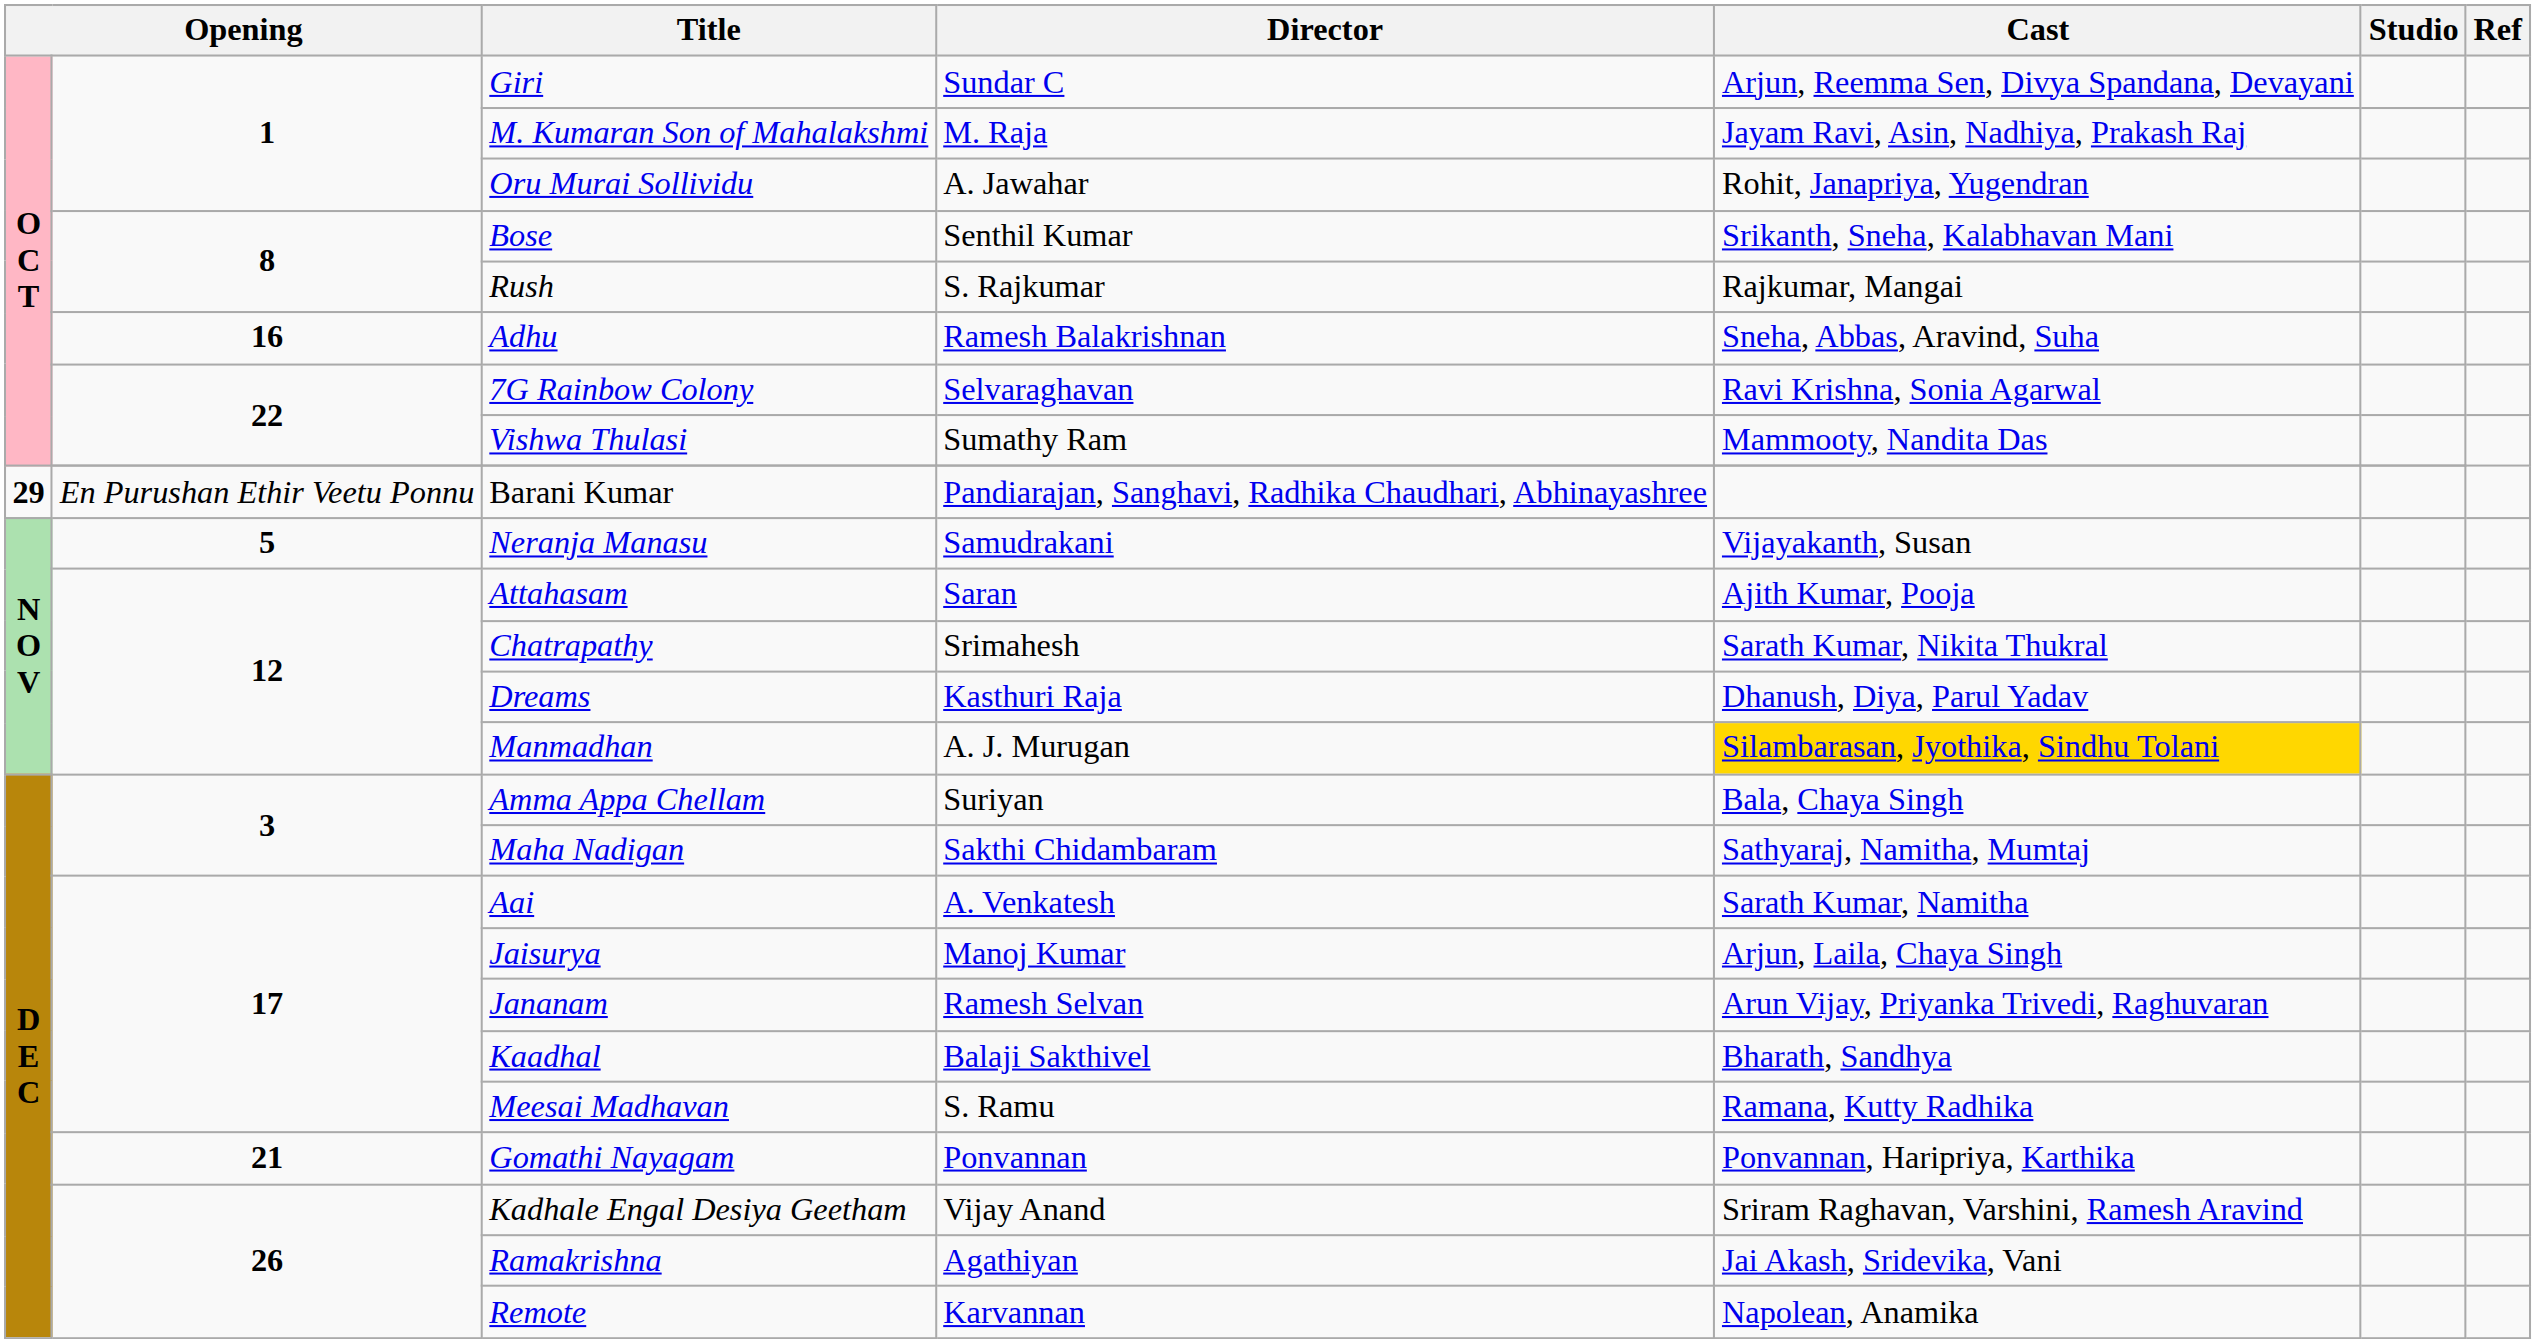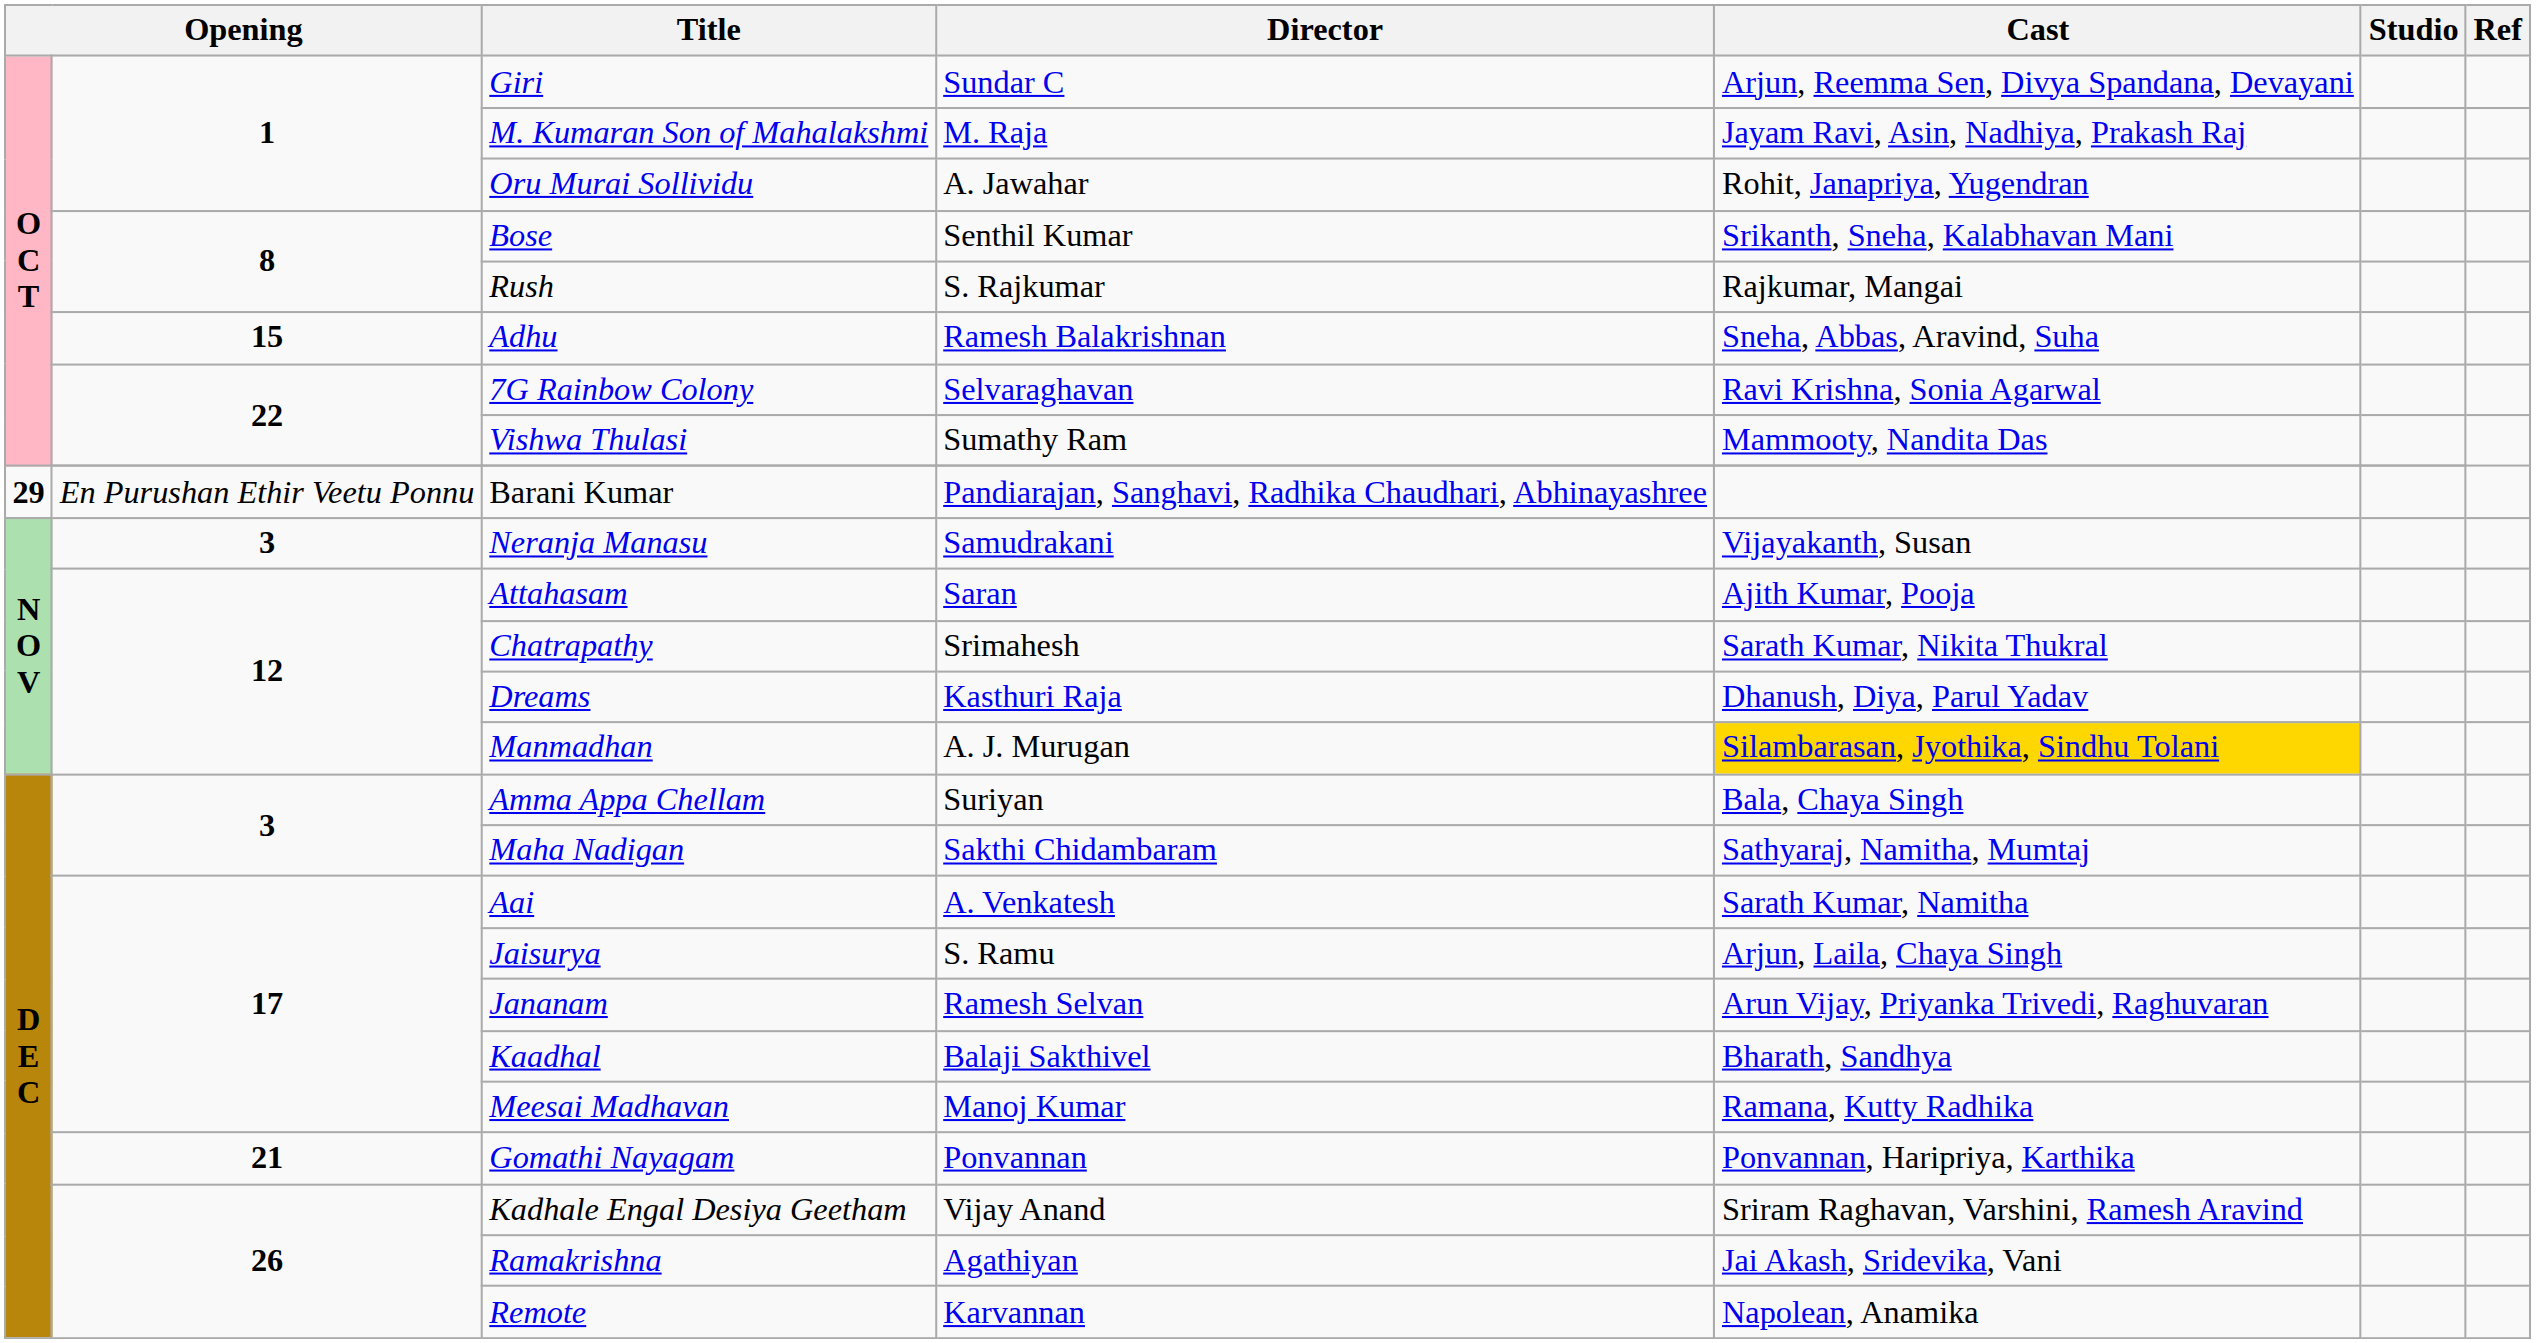(267, 337) 16 -> (267, 337) 15
(267, 542) 5 -> (267, 542) 3
(1034, 952) Manoj Kumar -> (999, 952) S. Ramu
(999, 1106) S. Ramu -> (1034, 1106) Manoj Kumar
